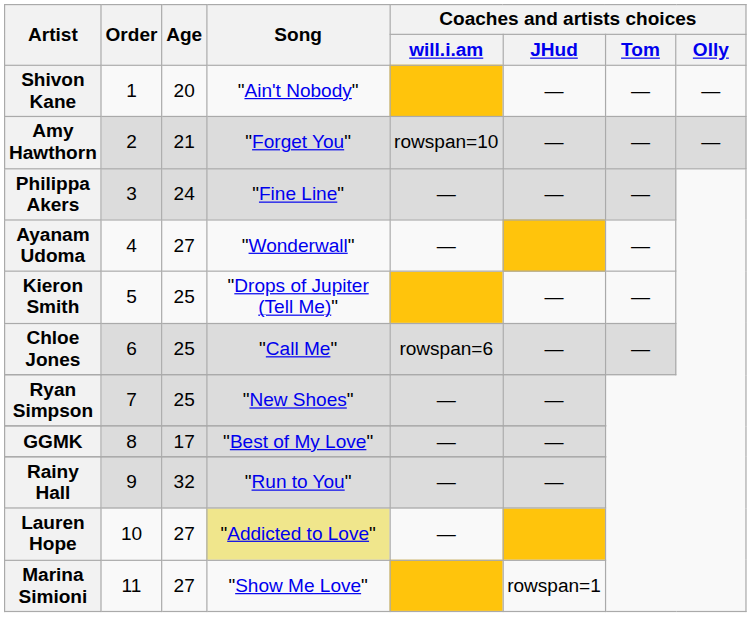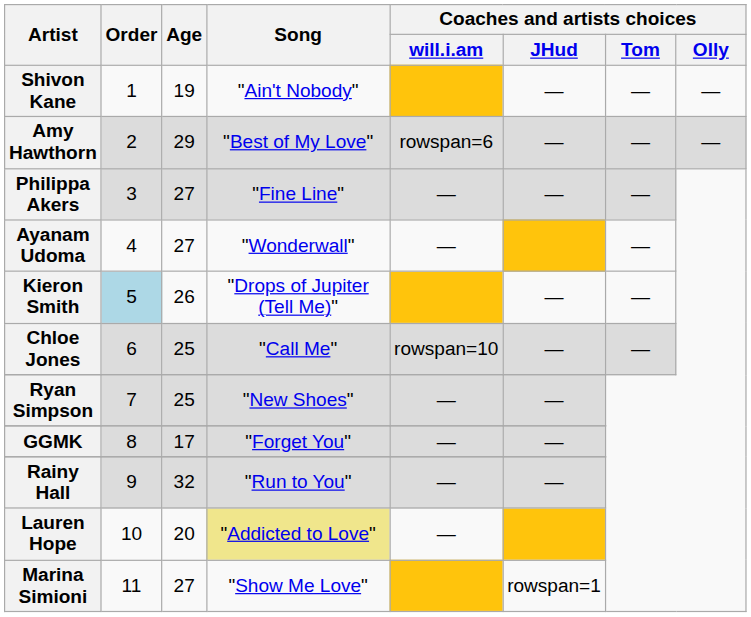(184, 90) 20 -> (184, 90) 19
(184, 142) 21 -> (184, 142) 29
(298, 142) "Forget You" -> (298, 142) "Best of My Love"
(446, 142) rowspan=10 -> (446, 142) rowspan=6
(184, 193) 24 -> (184, 193) 27
(131, 297) no background -> (131, 297) lightblue background
(184, 297) 25 -> (184, 297) 26
(446, 348) rowspan=6 -> (446, 348) rowspan=10
(298, 441) "Best of My Love" -> (298, 441) "Forget You"
(184, 533) 27 -> (184, 533) 20
